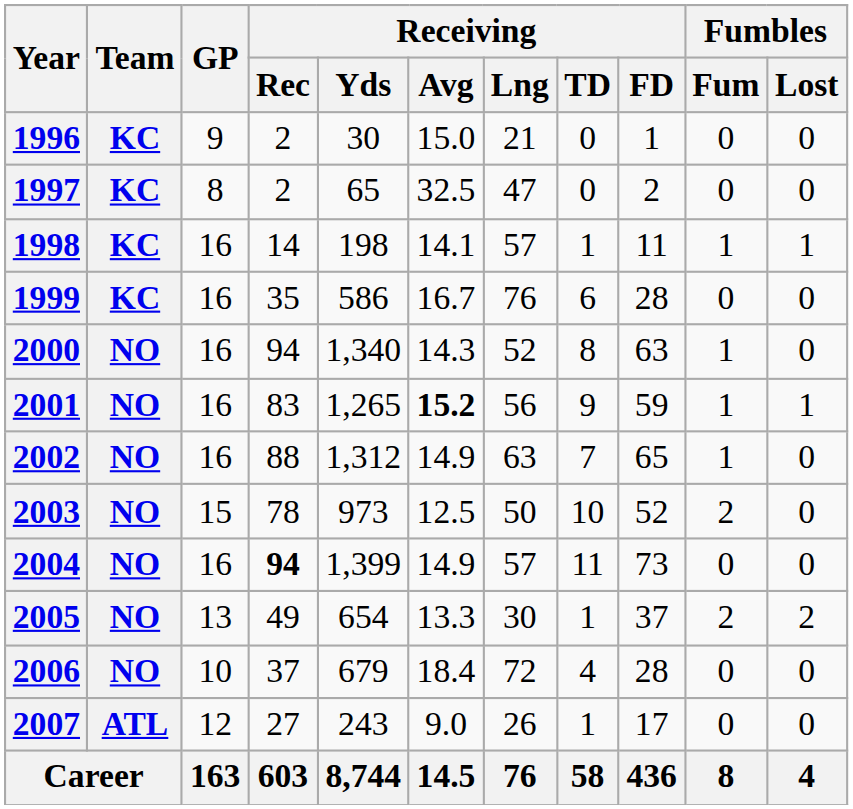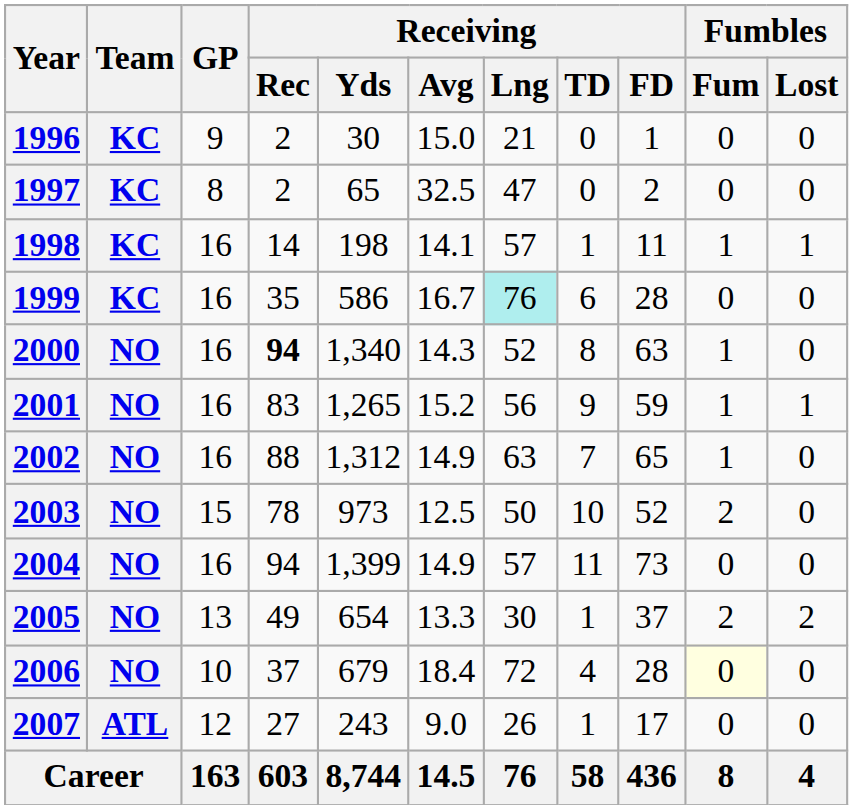(520, 297) no background -> (520, 297) paleturquoise background
(283, 350) normal -> (283, 350) bold
(446, 404) bold -> (446, 404) normal
(283, 564) bold -> (283, 564) normal
(726, 670) no background -> (726, 670) lightyellow background
